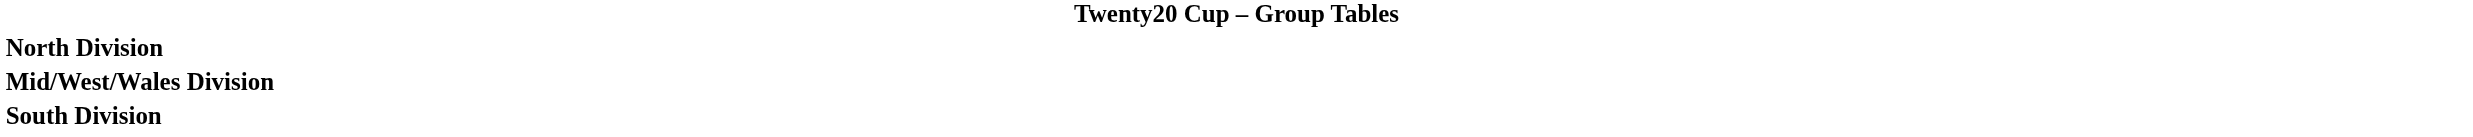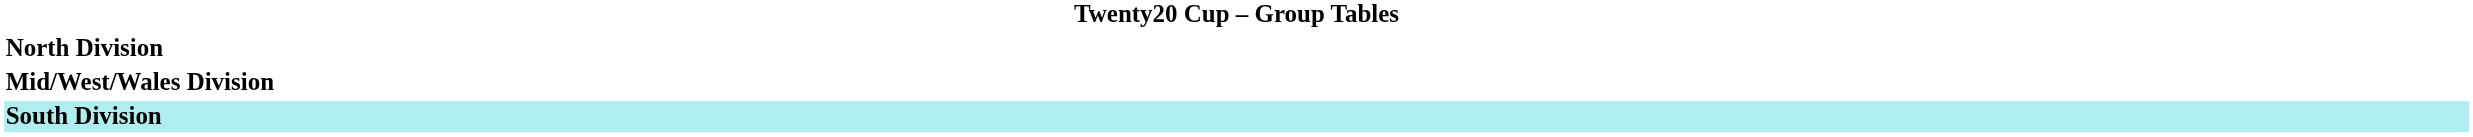(84, 116) no background -> (84, 116) paleturquoise background
